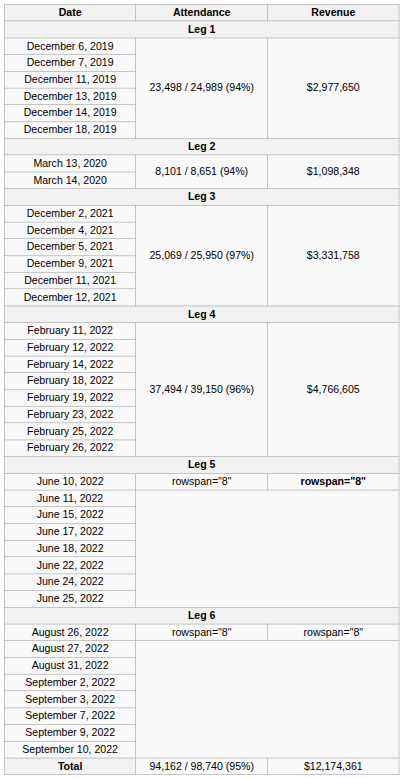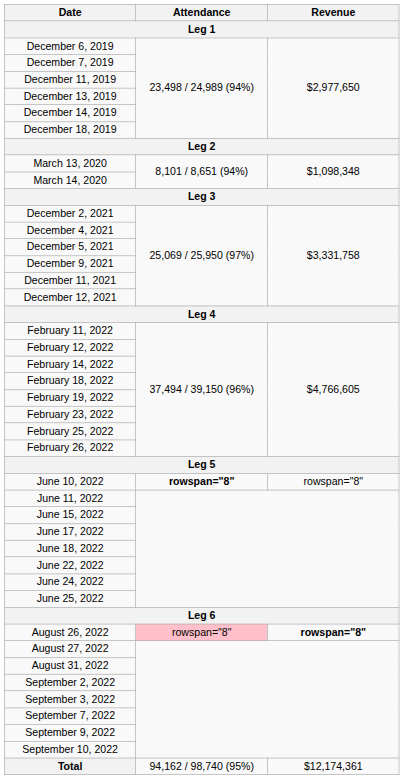(202, 481) normal -> (202, 481) bold
(333, 481) bold -> (333, 481) normal
(202, 632) no background -> (202, 632) pink background
(333, 632) normal -> (333, 632) bold
